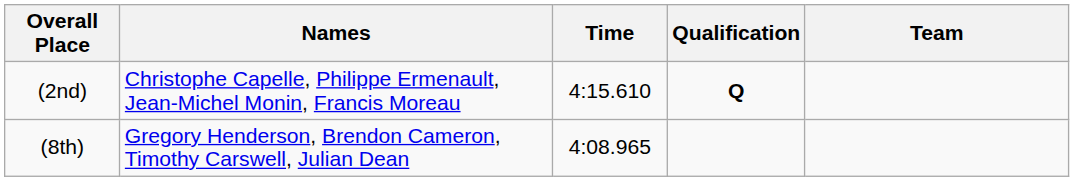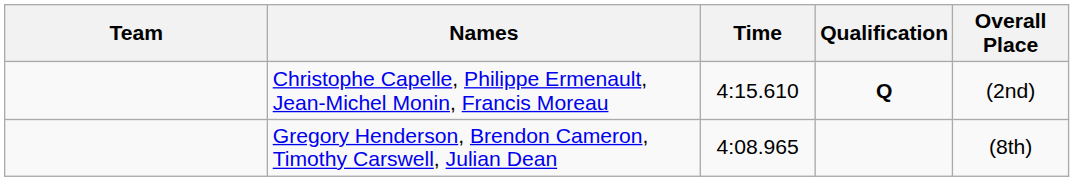columns swapped: (937, 33) <-> (62, 33)
